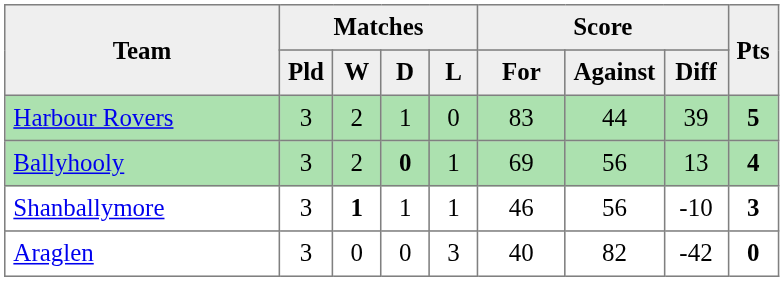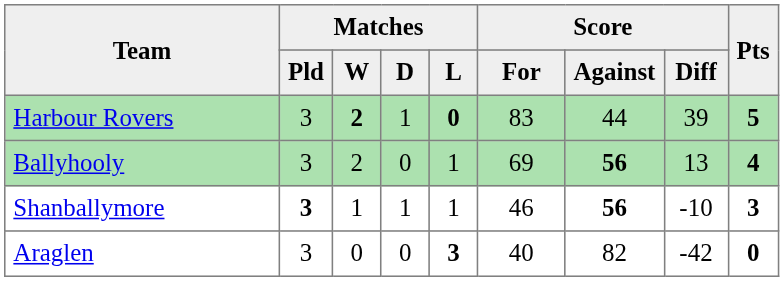(357, 117) normal -> (357, 117) bold
(453, 117) normal -> (453, 117) bold
(405, 162) bold -> (405, 162) normal
(614, 162) normal -> (614, 162) bold
(306, 208) normal -> (306, 208) bold
(357, 208) bold -> (357, 208) normal
(614, 208) normal -> (614, 208) bold
(453, 253) normal -> (453, 253) bold
